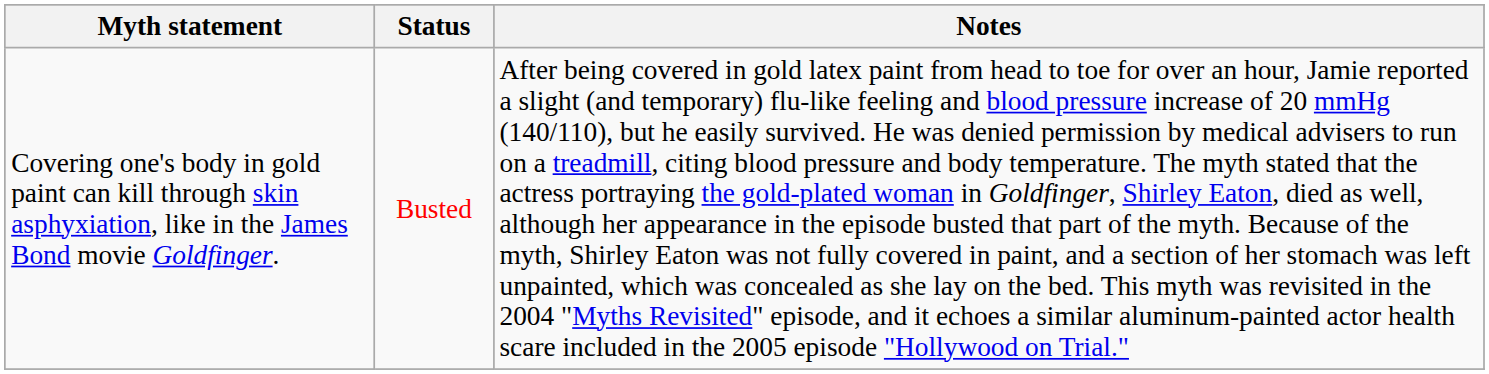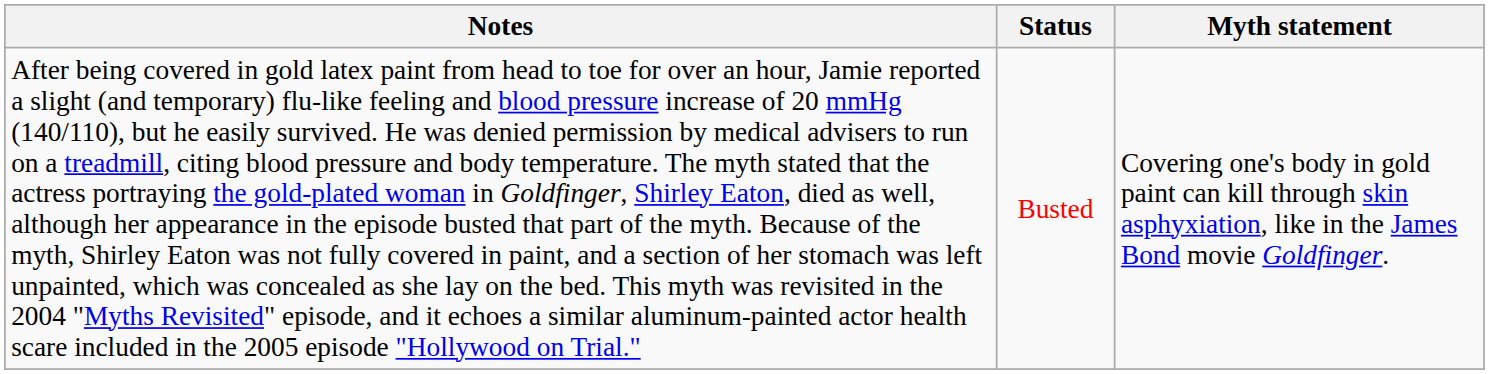columns swapped: (190, 26) <-> (989, 26)
